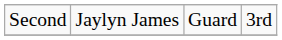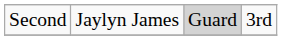(213, 19) no background -> (213, 19) lightgrey background
